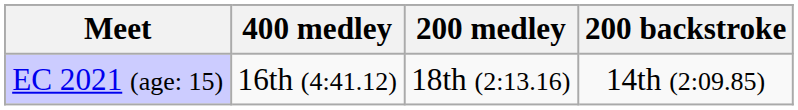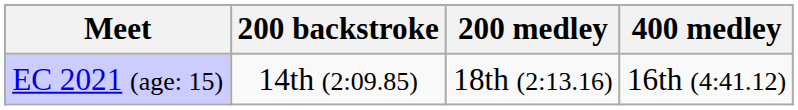columns swapped: (686, 29) <-> (317, 29)
